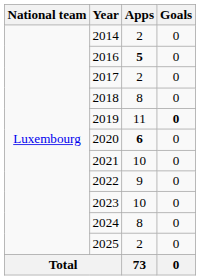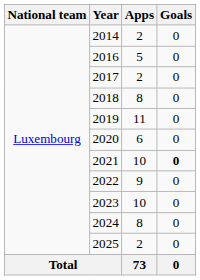(139, 56) bold -> (139, 56) normal
(176, 118) bold -> (176, 118) normal
(139, 139) bold -> (139, 139) normal
(176, 160) normal -> (176, 160) bold
